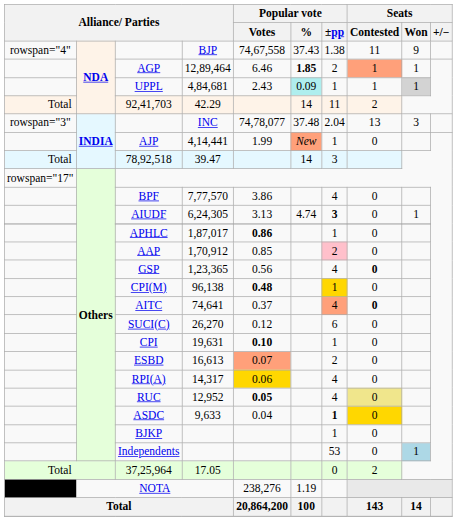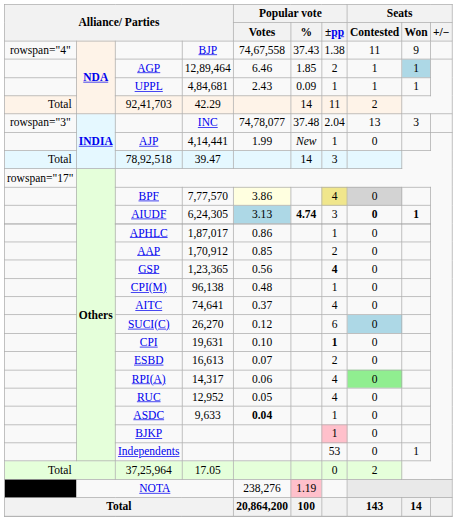(306, 68) bold -> (306, 68) normal
(375, 68) lightsalmon background -> (375, 68) no background
(416, 68) no background -> (416, 68) lightblue background
(306, 86) paleturquoise background -> (306, 86) no background
(416, 86) lightgrey background -> (416, 86) no background
(306, 141) lightsalmon background -> (306, 141) no background
(262, 196) no background -> (262, 196) lightyellow background
(335, 196) no background -> (335, 196) khaki background
(375, 196) no background -> (375, 196) lightgrey background
(262, 214) no background -> (262, 214) lightblue background
(306, 214) normal -> (306, 214) bold
(335, 214) bold -> (335, 214) normal
(375, 214) normal -> (375, 214) bold
(416, 214) normal -> (416, 214) bold
(262, 232) bold -> (262, 232) normal
(335, 251) pink background -> (335, 251) no background
(335, 269) normal -> (335, 269) bold
(375, 269) bold -> (375, 269) normal
(262, 287) bold -> (262, 287) normal
(335, 287) gold background -> (335, 287) no background
(335, 305) lightsalmon background -> (335, 305) no background
(375, 305) bold -> (375, 305) normal
(375, 324) no background -> (375, 324) lightblue background
(262, 342) bold -> (262, 342) normal
(335, 342) normal -> (335, 342) bold
(262, 360) lightsalmon background -> (262, 360) no background
(262, 379) gold background -> (262, 379) no background
(375, 379) no background -> (375, 379) lightgreen background
(262, 397) bold -> (262, 397) normal
(375, 397) khaki background -> (375, 397) no background
(262, 415) normal -> (262, 415) bold
(335, 415) bold -> (335, 415) normal
(375, 415) gold background -> (375, 415) no background
(335, 433) no background -> (335, 433) pink background
(416, 452) lightblue background -> (416, 452) no background
(306, 488) no background -> (306, 488) pink background
